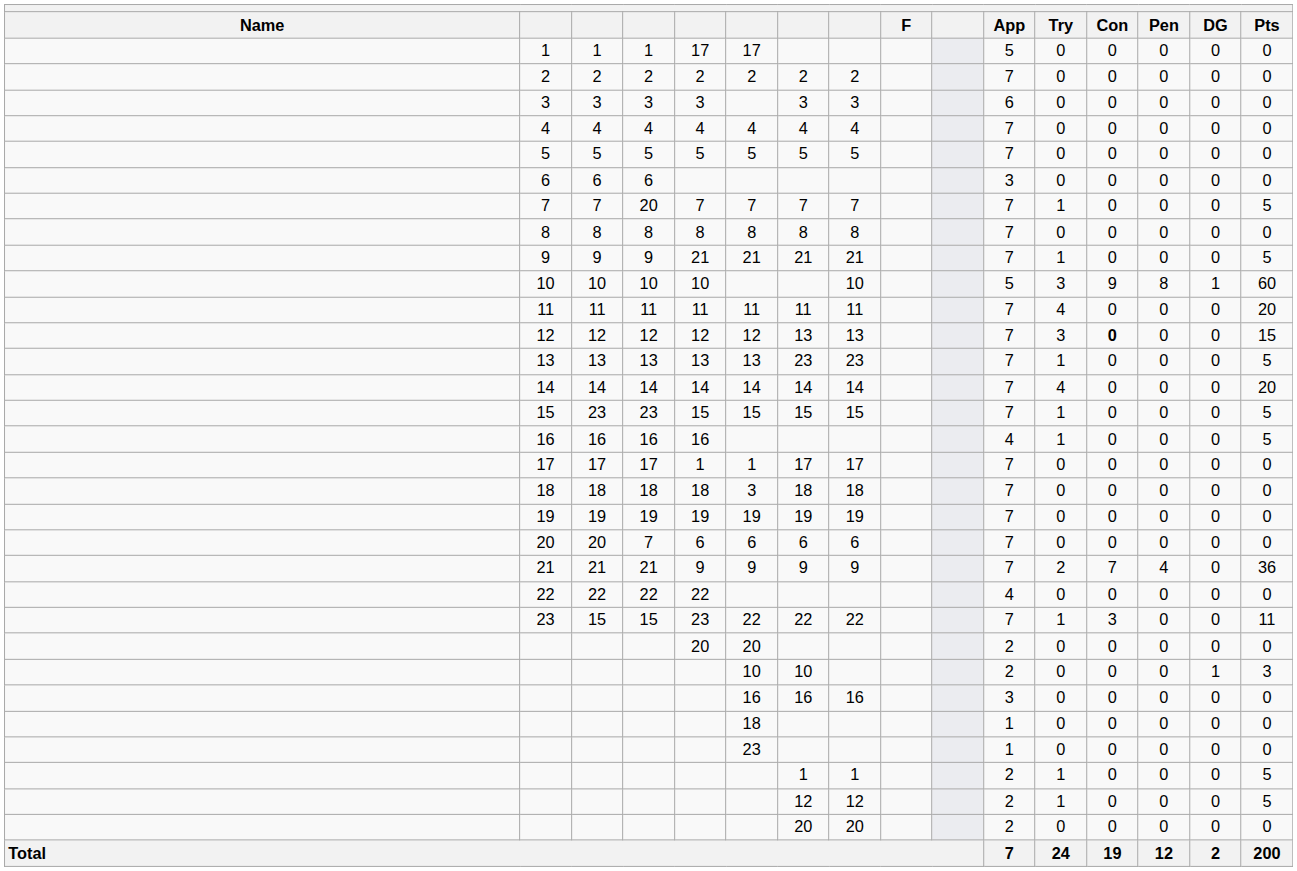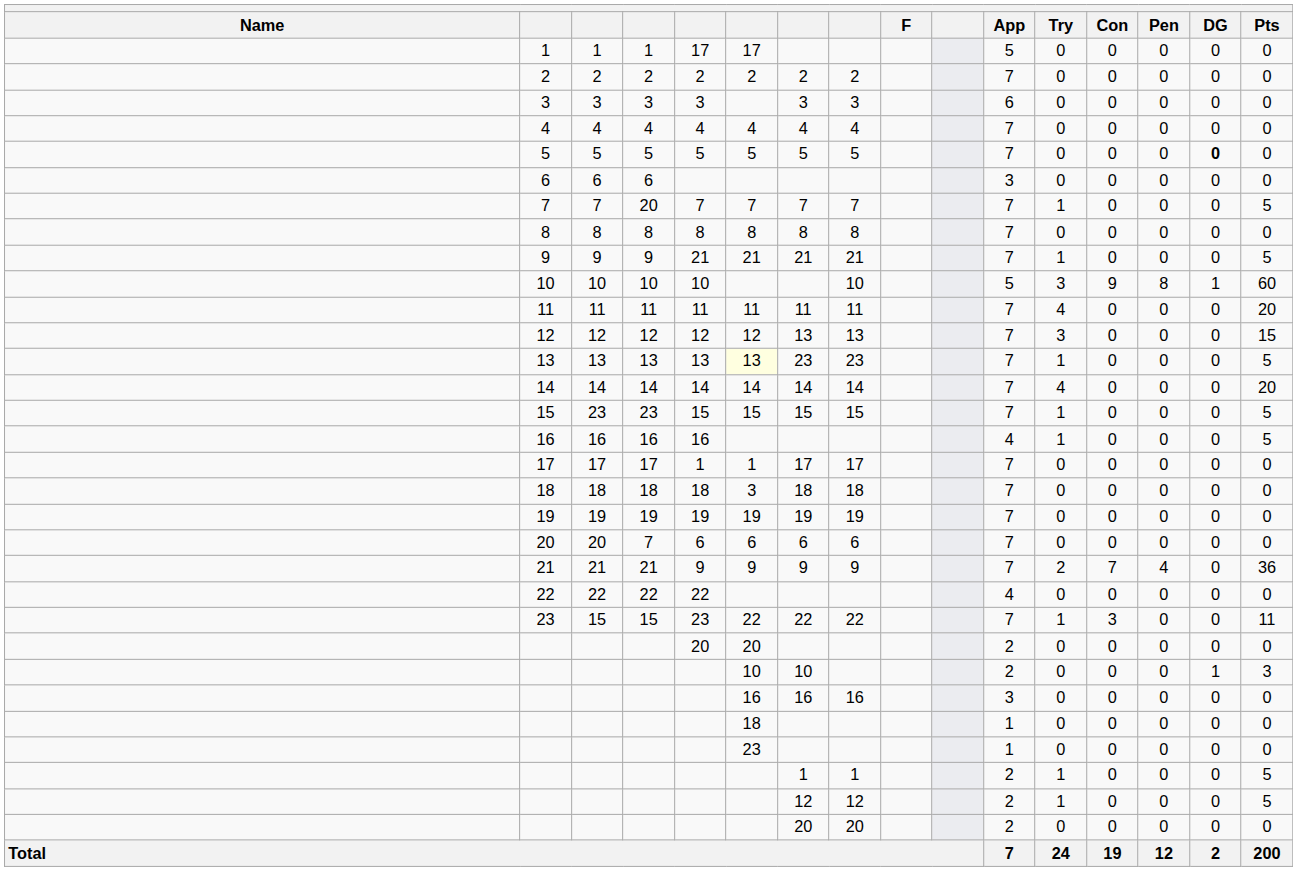(1215, 154) normal -> (1215, 154) bold
(1112, 335) bold -> (1112, 335) normal
(752, 361) no background -> (752, 361) lightyellow background
